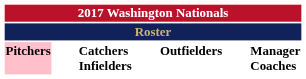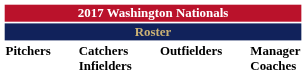(28, 50) pink background -> (28, 50) no background
